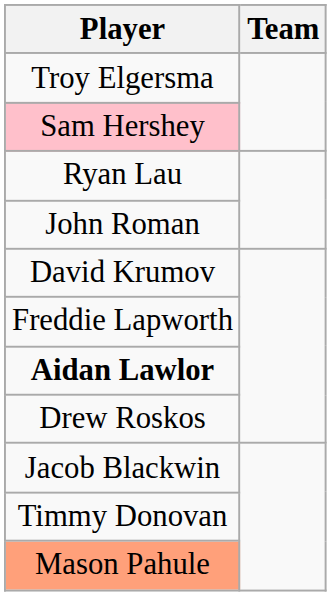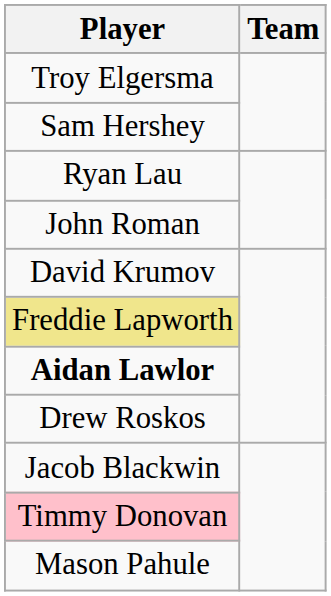(123, 126) pink background -> (123, 126) no background
(123, 321) no background -> (123, 321) khaki background
(123, 516) no background -> (123, 516) pink background
(123, 564) lightsalmon background -> (123, 564) no background
